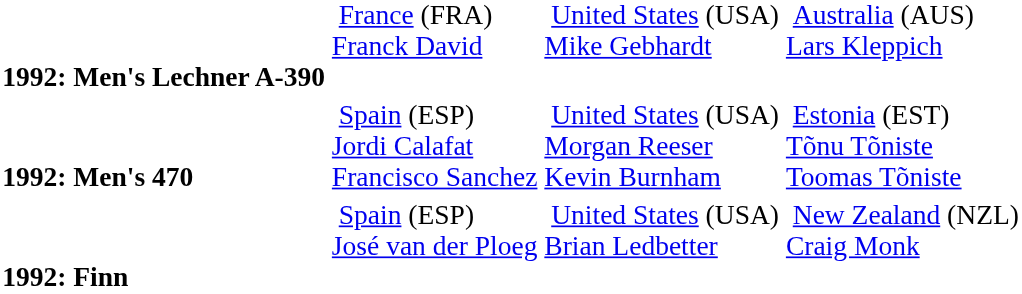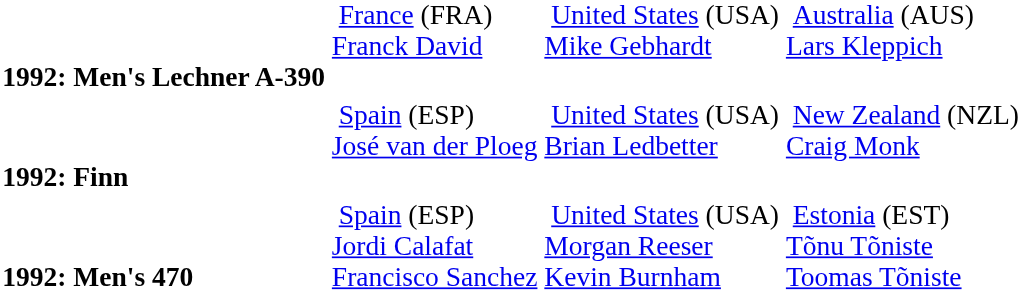rows swapped: (65, 276) <-> (98, 176)
